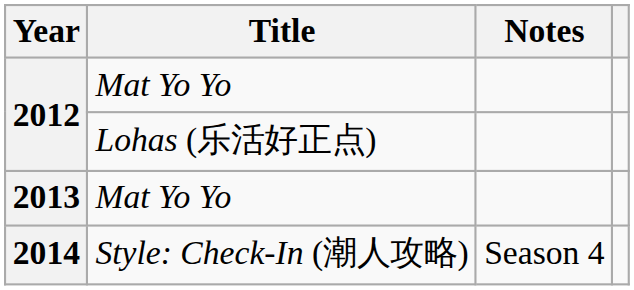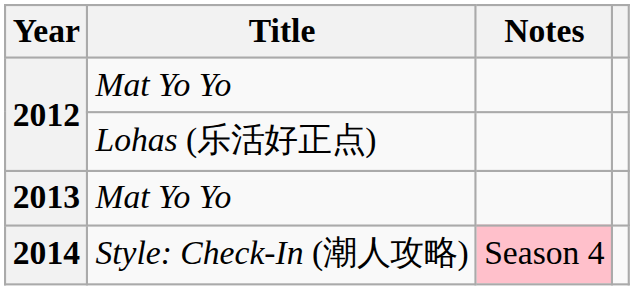(544, 253) no background -> (544, 253) pink background
